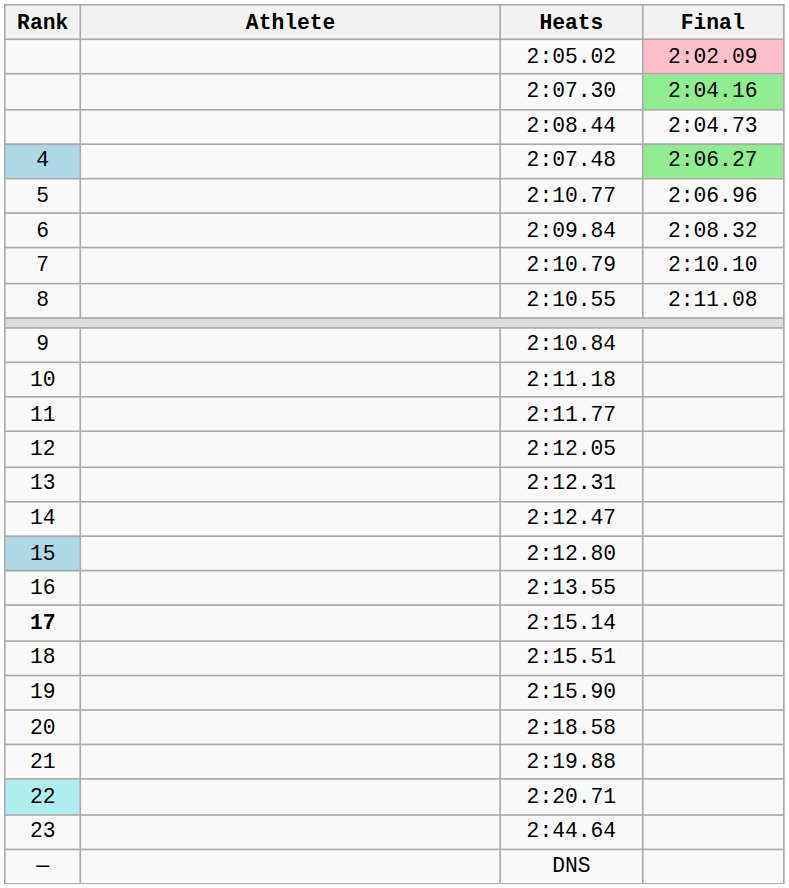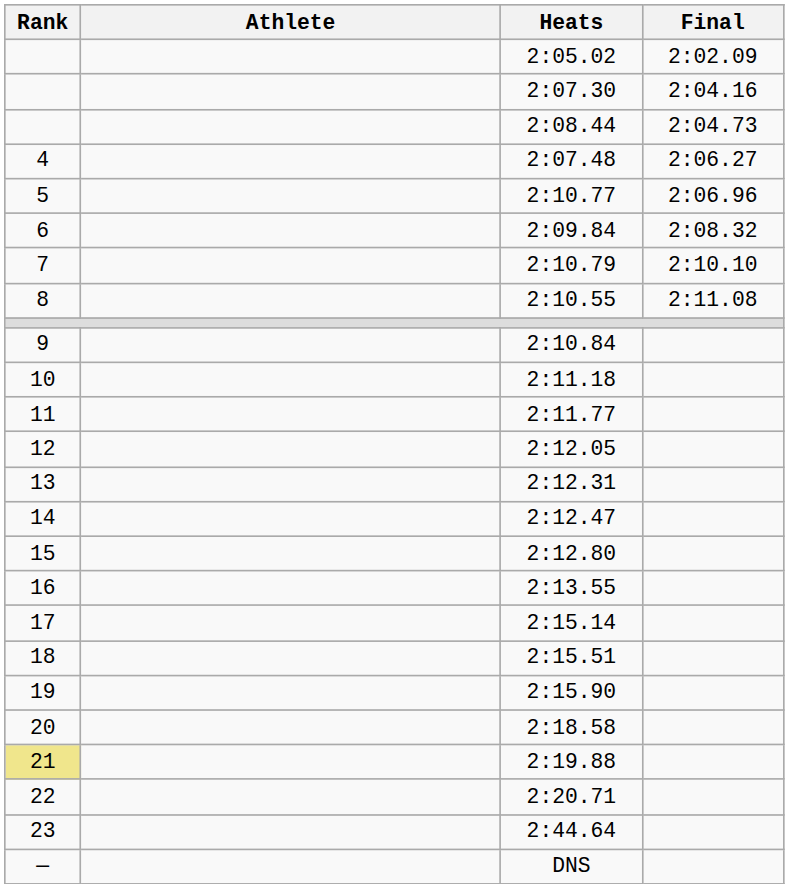(713, 57) pink background -> (713, 57) no background
(713, 92) lightgreen background -> (713, 92) no background
(43, 161) lightblue background -> (43, 161) no background
(713, 161) lightgreen background -> (713, 161) no background
(43, 554) lightblue background -> (43, 554) no background
(43, 623) bold -> (43, 623) normal
(43, 762) no background -> (43, 762) khaki background
(43, 797) paleturquoise background -> (43, 797) no background
